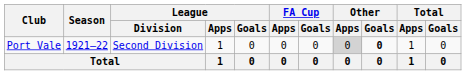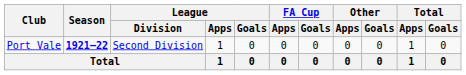(87, 45) normal -> (87, 45) bold
(348, 45) lightgrey background -> (348, 45) no background
(379, 45) bold -> (379, 45) normal
